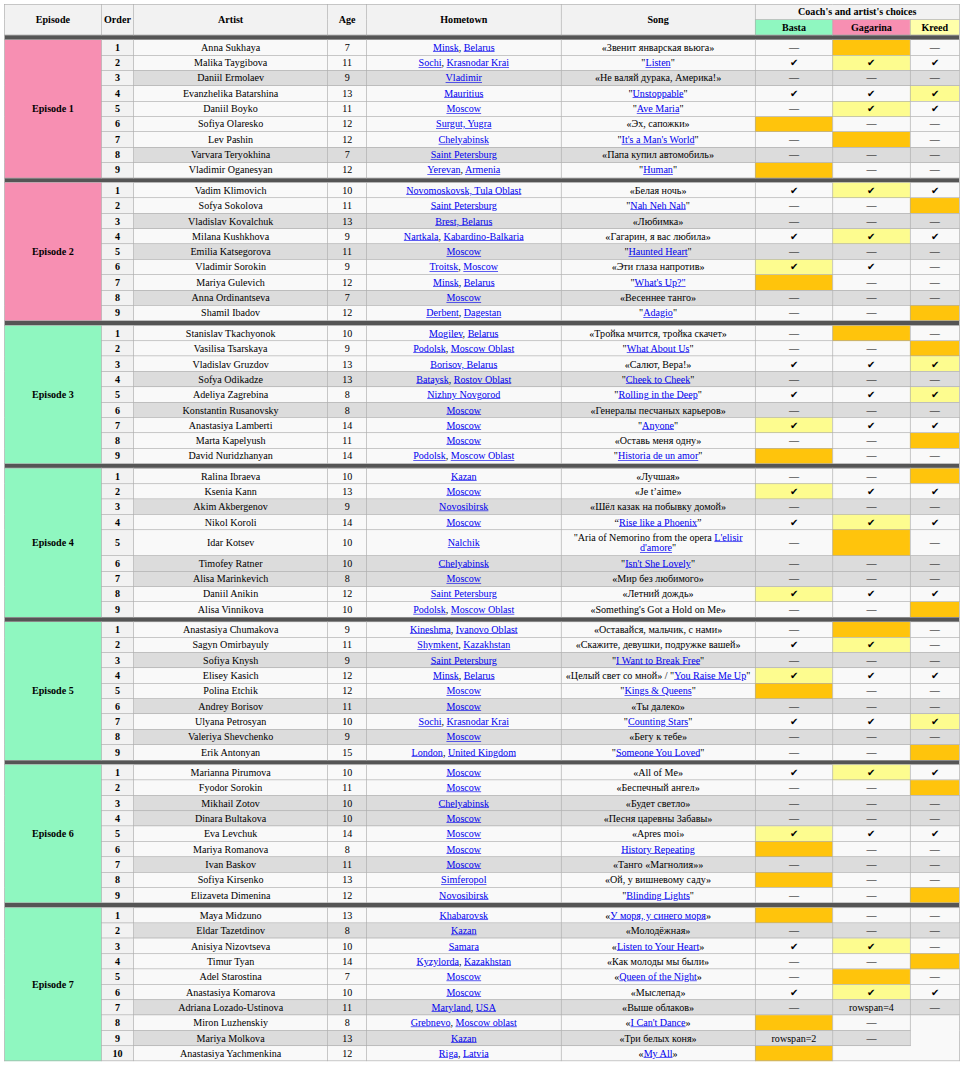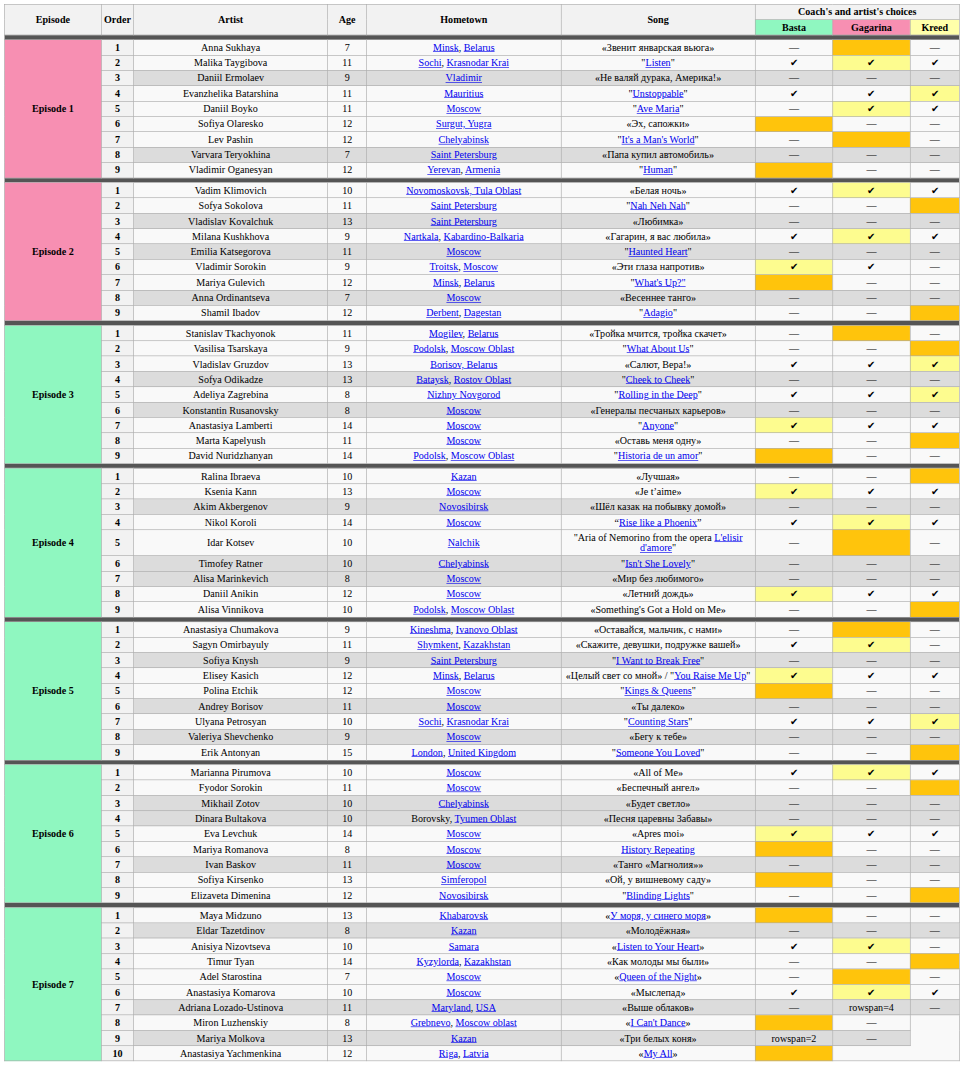(347, 93) 13 -> (347, 93) 11
(464, 221) Brest, Belarus -> (464, 221) Saint Petersburg
(347, 333) 10 -> (347, 333) 11
(464, 594) Saint Petersburg -> (464, 594) Moscow
(464, 818) Moscow -> (464, 818) Borovsky, Tyumen Oblast
